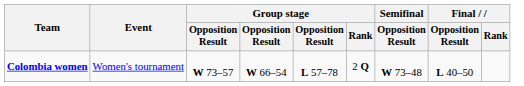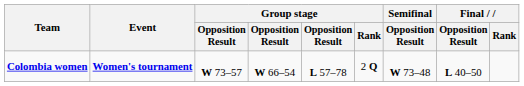(138, 66) normal -> (143, 66) bold
